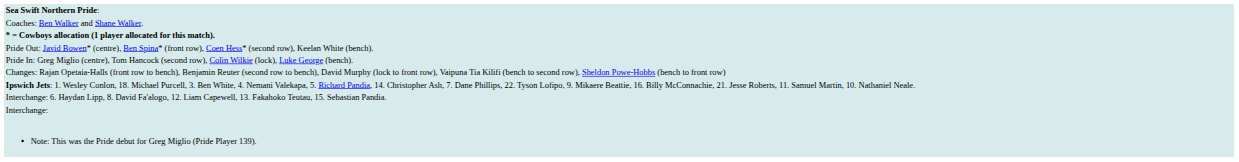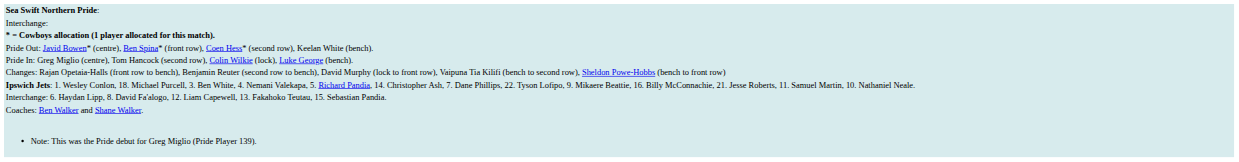(75, 23) Coaches: Ben Walker and Shane Walker. -> (27, 23) Interchange:
(27, 110) Interchange: -> (75, 110) Coaches: Ben Walker and Shane Walker.
